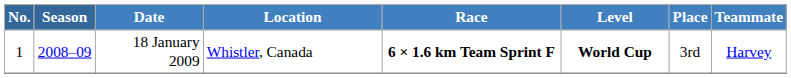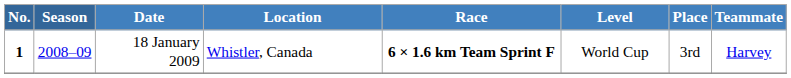(19, 51) normal -> (19, 51) bold
(615, 51) bold -> (615, 51) normal
